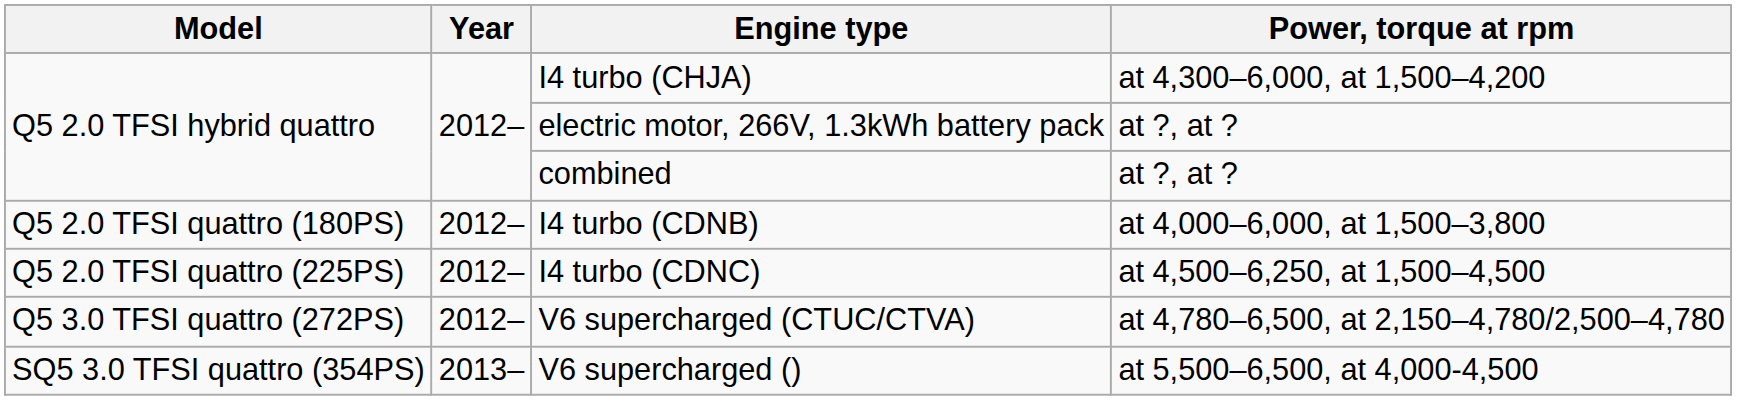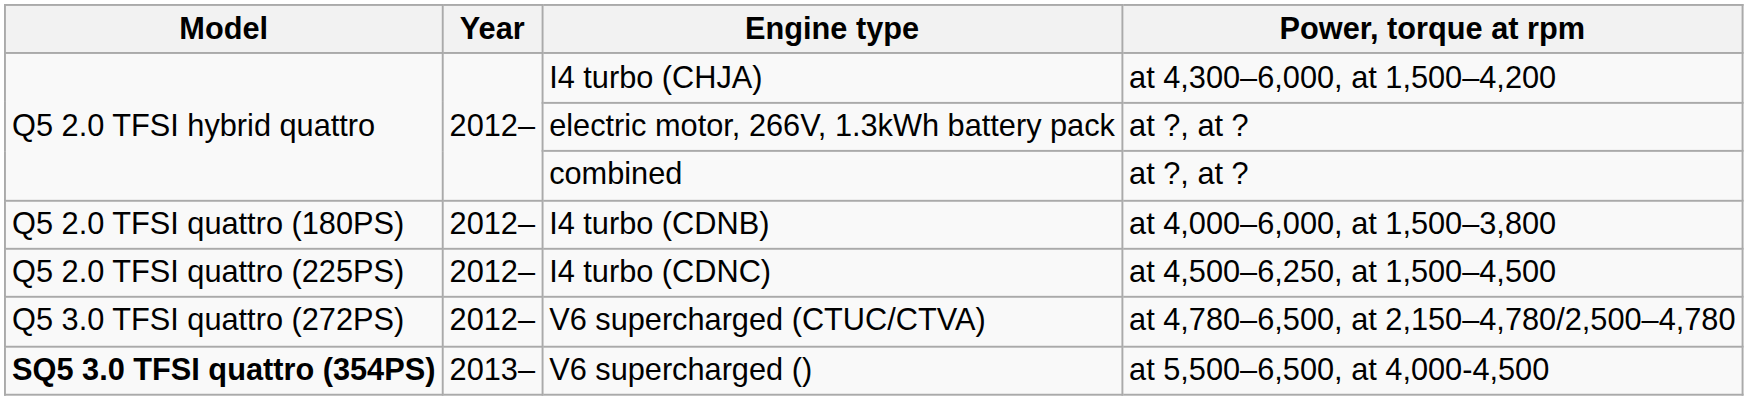(218, 369) normal -> (224, 369) bold
